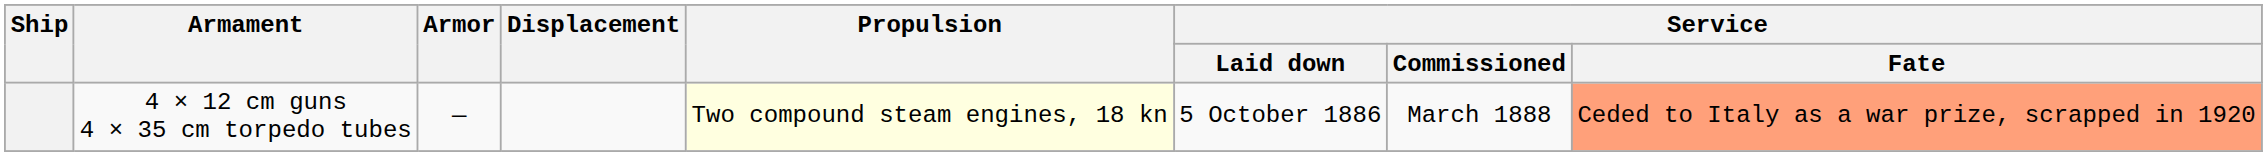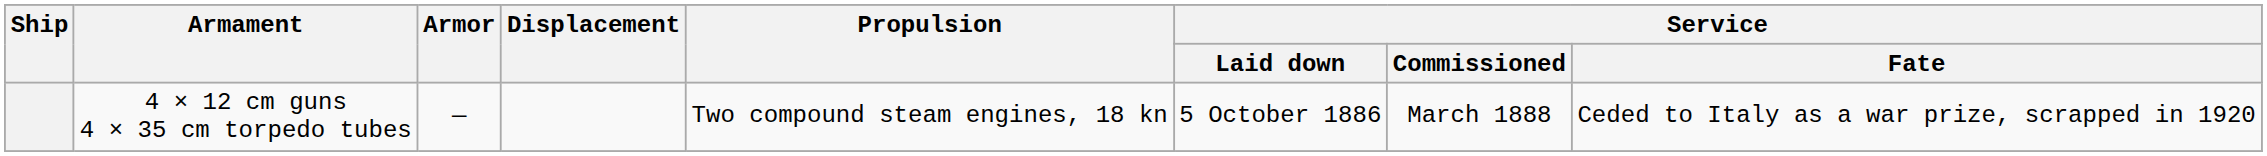(930, 117) lightyellow background -> (930, 117) no background
(1917, 117) lightsalmon background -> (1917, 117) no background
